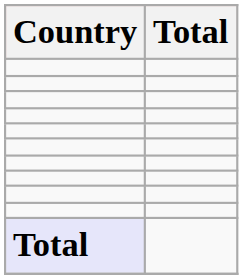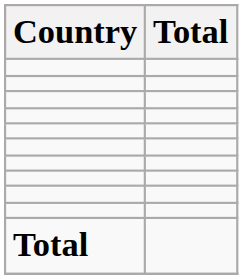(51, 244) lavender background -> (51, 244) no background
